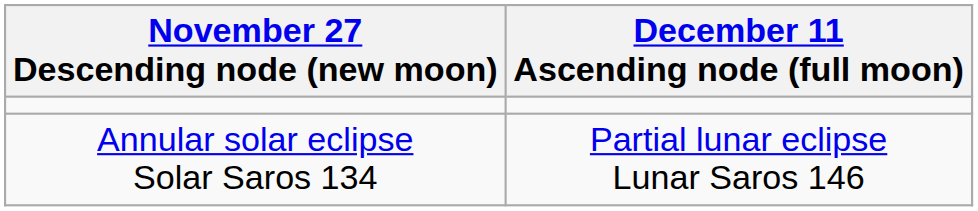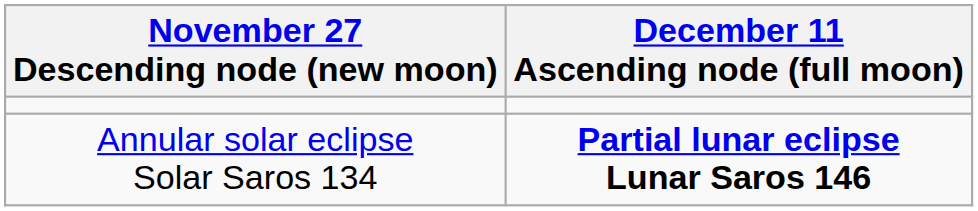(739, 158) normal -> (739, 158) bold
